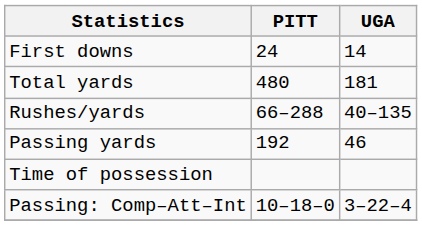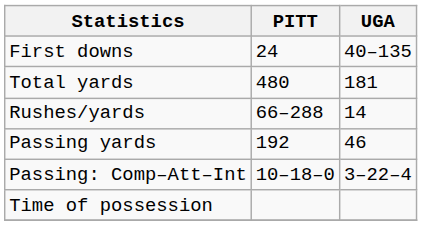(355, 52) 14 -> (378, 52) 40–135
(378, 113) 40–135 -> (355, 113) 14
rows swapped: (128, 205) <-> (111, 175)
